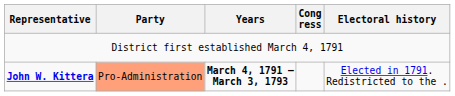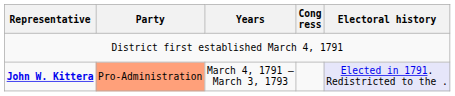(250, 77) bold -> (250, 77) normal
(387, 77) no background -> (387, 77) lavender background
